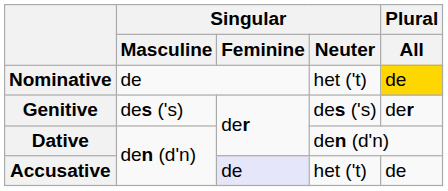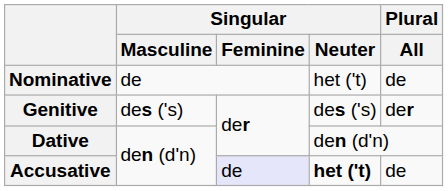(396, 79) gold background -> (396, 79) no background
(340, 170) normal -> (342, 170) bold
